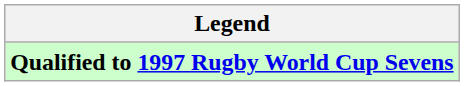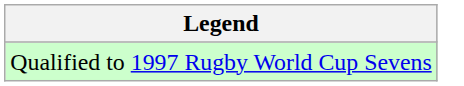(232, 61) bold -> (221, 61) normal
